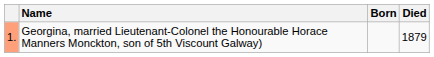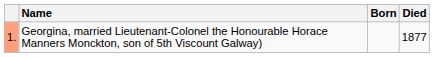(414, 37) 1879 -> (414, 37) 1877
